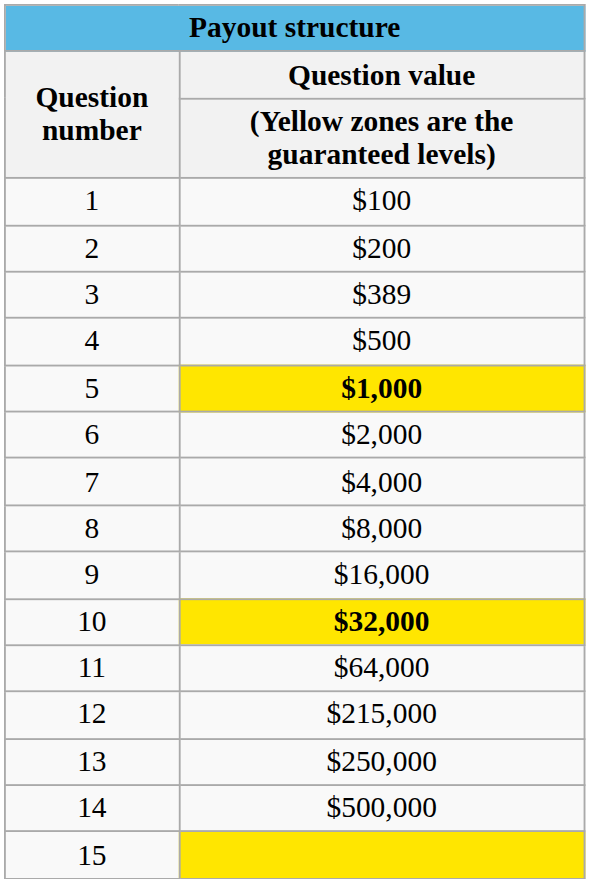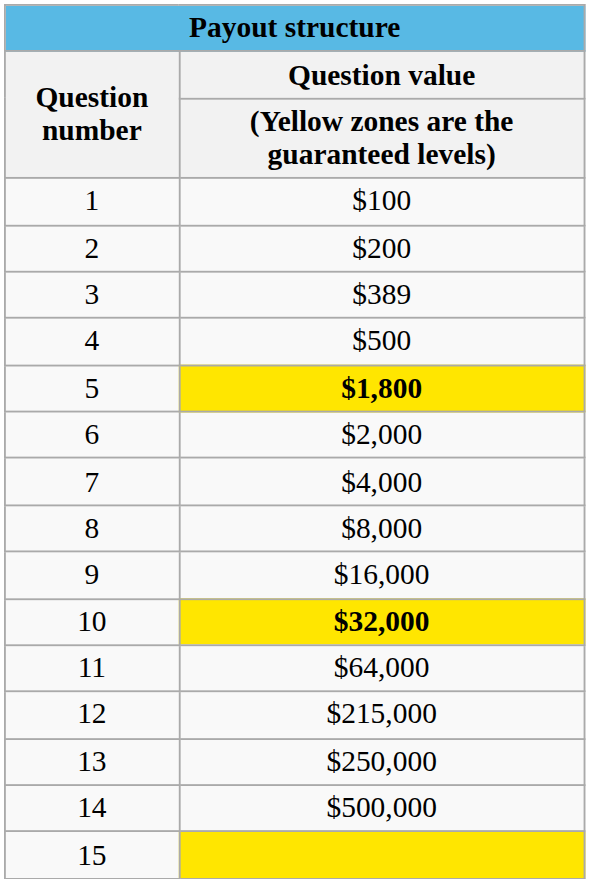(382, 387) $1,000 -> (382, 387) $1,800
